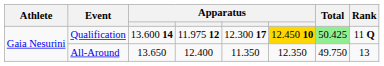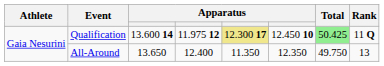(245, 35) no background -> (245, 35) khaki background
(292, 35) gold background -> (292, 35) no background
